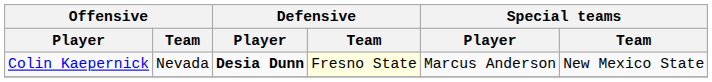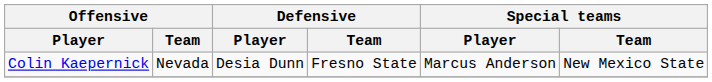(260, 64) bold -> (260, 64) normal
(364, 64) lightyellow background -> (364, 64) no background
